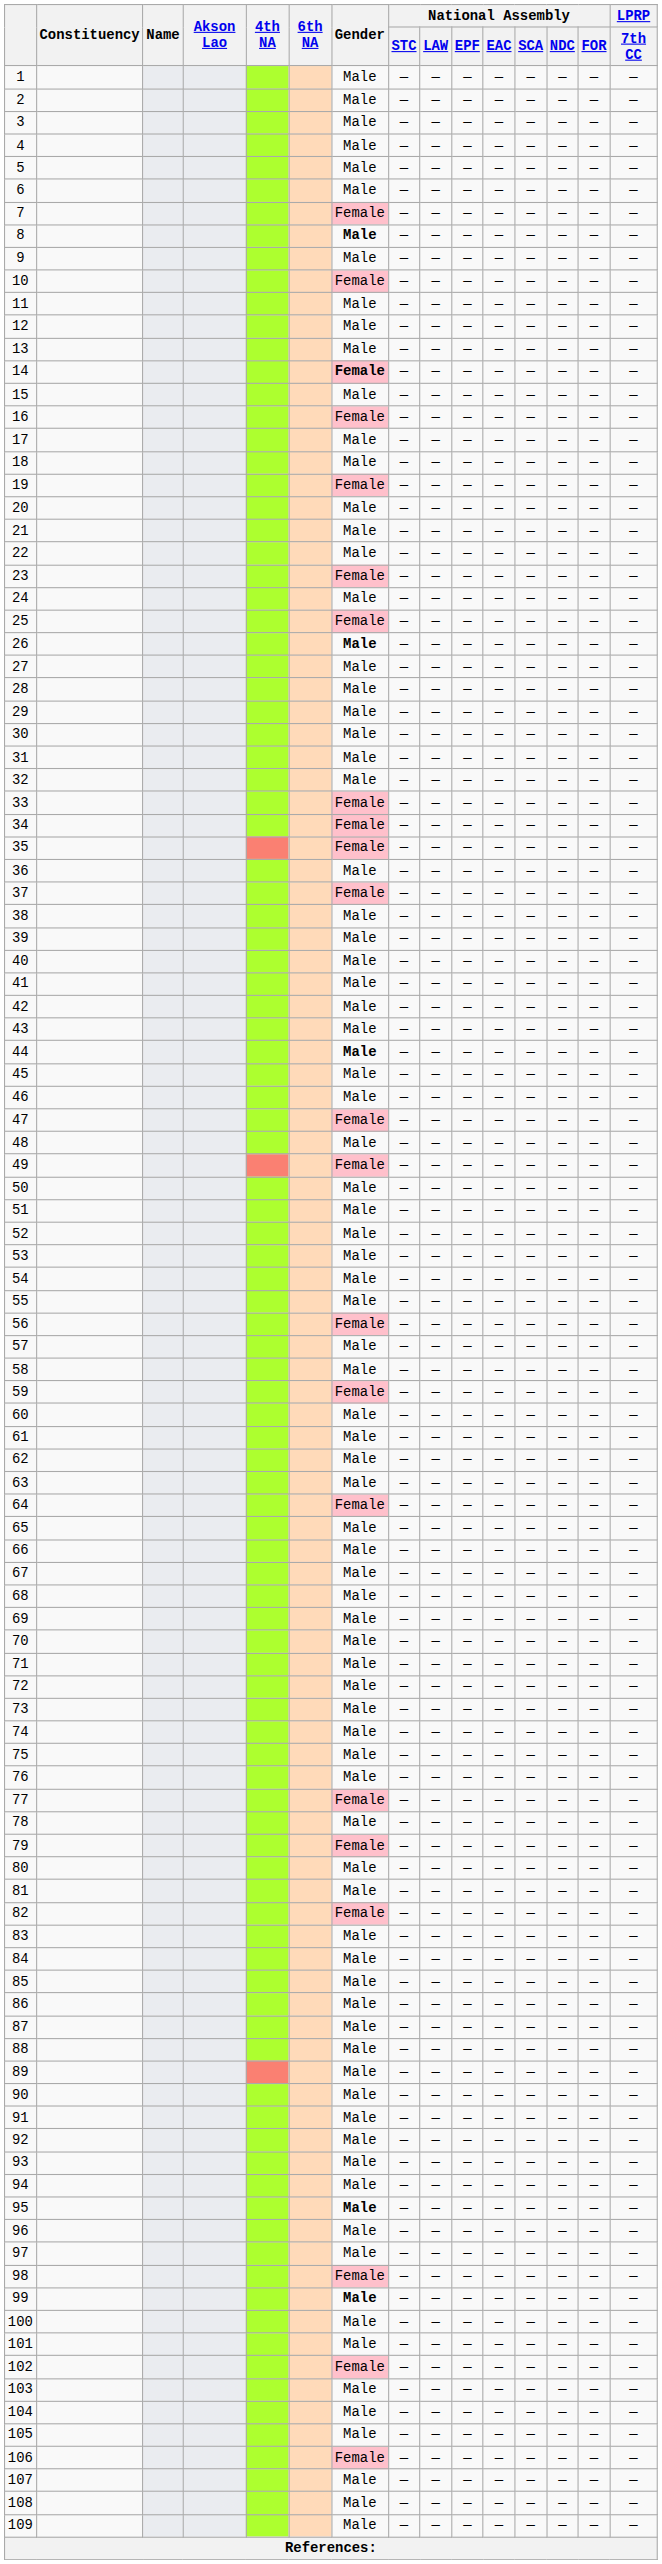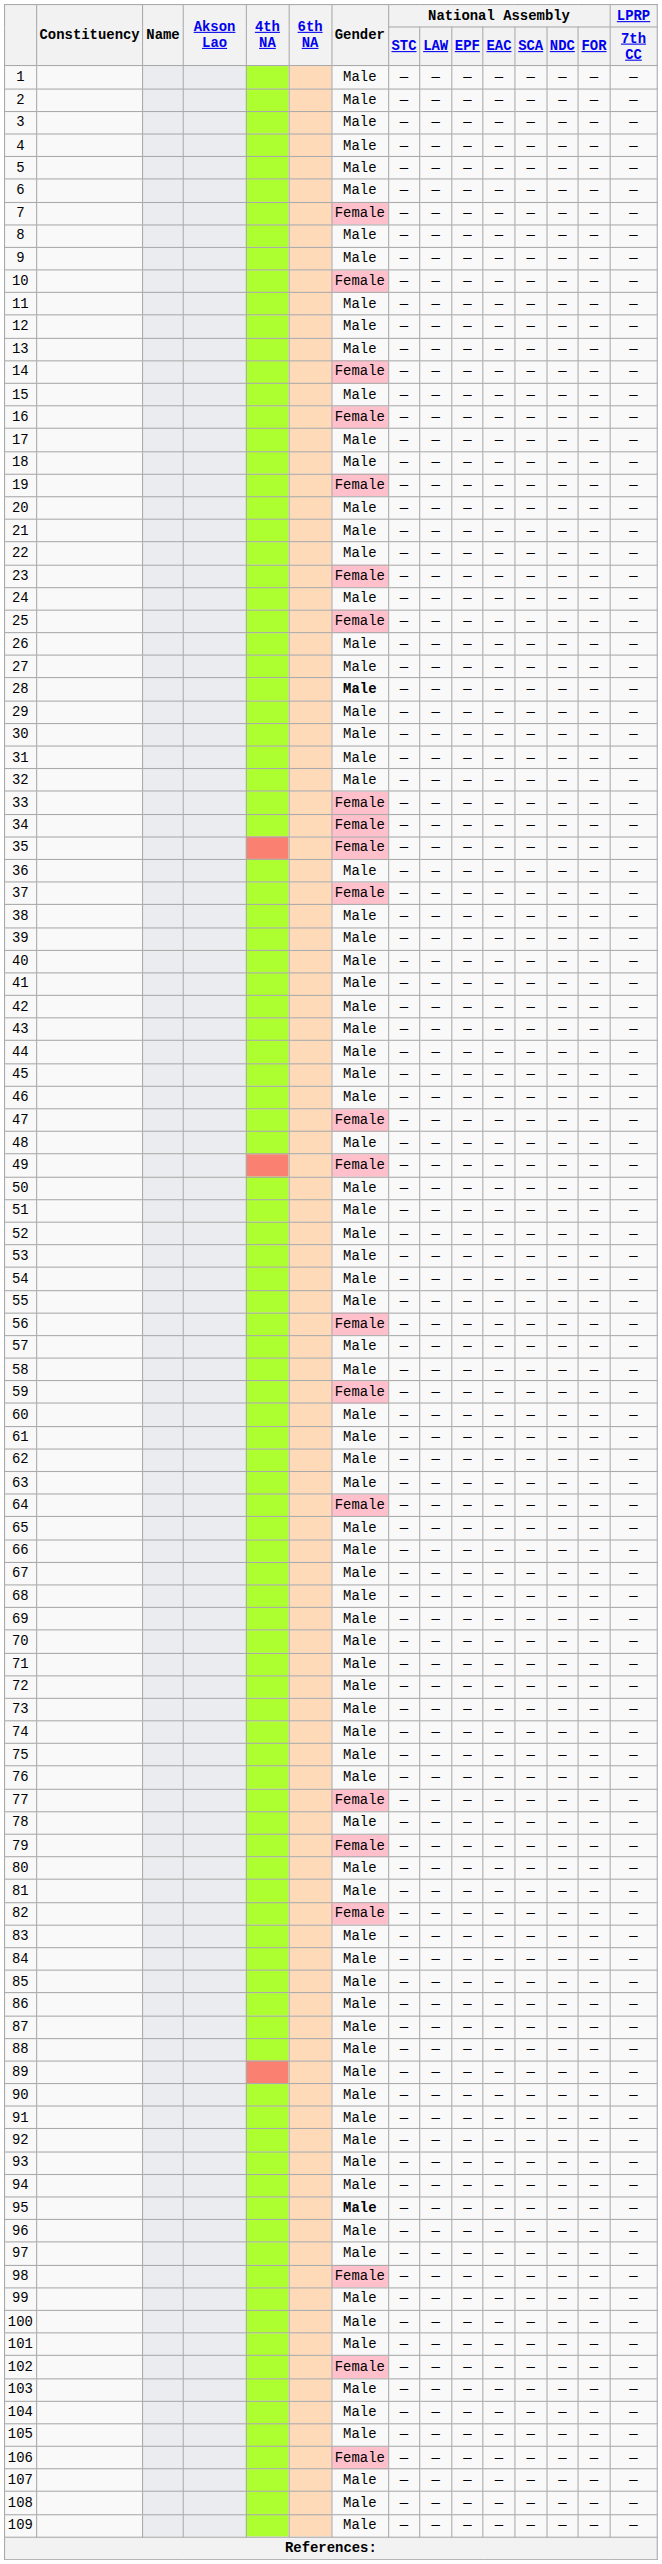(360, 236) bold -> (360, 236) normal
(360, 372) bold -> (360, 372) normal
(360, 644) bold -> (360, 644) normal
(360, 689) normal -> (360, 689) bold
(360, 1052) bold -> (360, 1052) normal
(360, 2299) bold -> (360, 2299) normal
